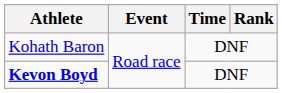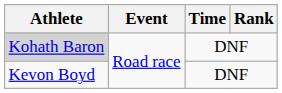(56, 46) no background -> (56, 46) lightgrey background
(53, 74) bold -> (52, 74) normal
